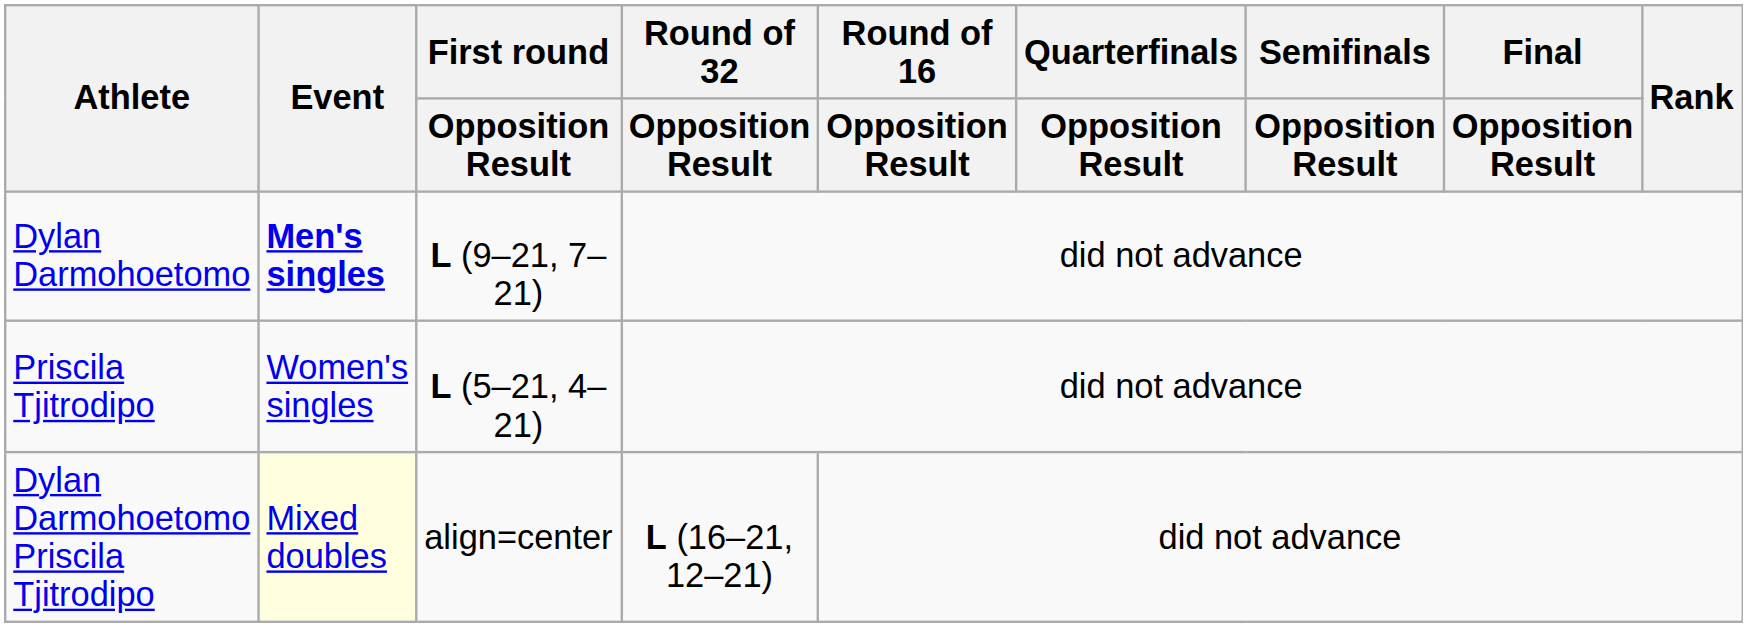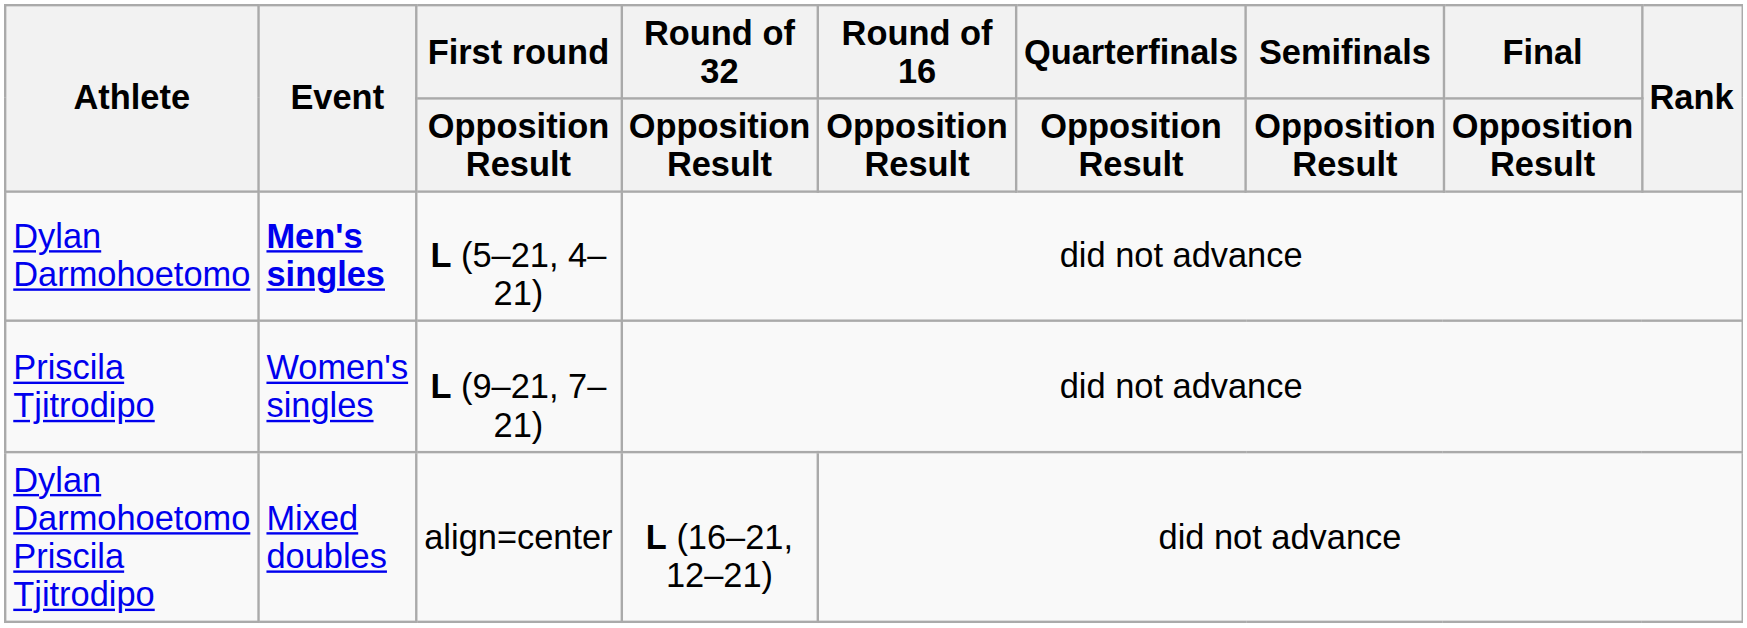(518, 275) L (9–21, 7–21) -> (518, 275) L (5–21, 4–21)
(518, 406) L (5–21, 4–21) -> (518, 406) L (9–21, 7–21)
(327, 537) lightyellow background -> (327, 537) no background
